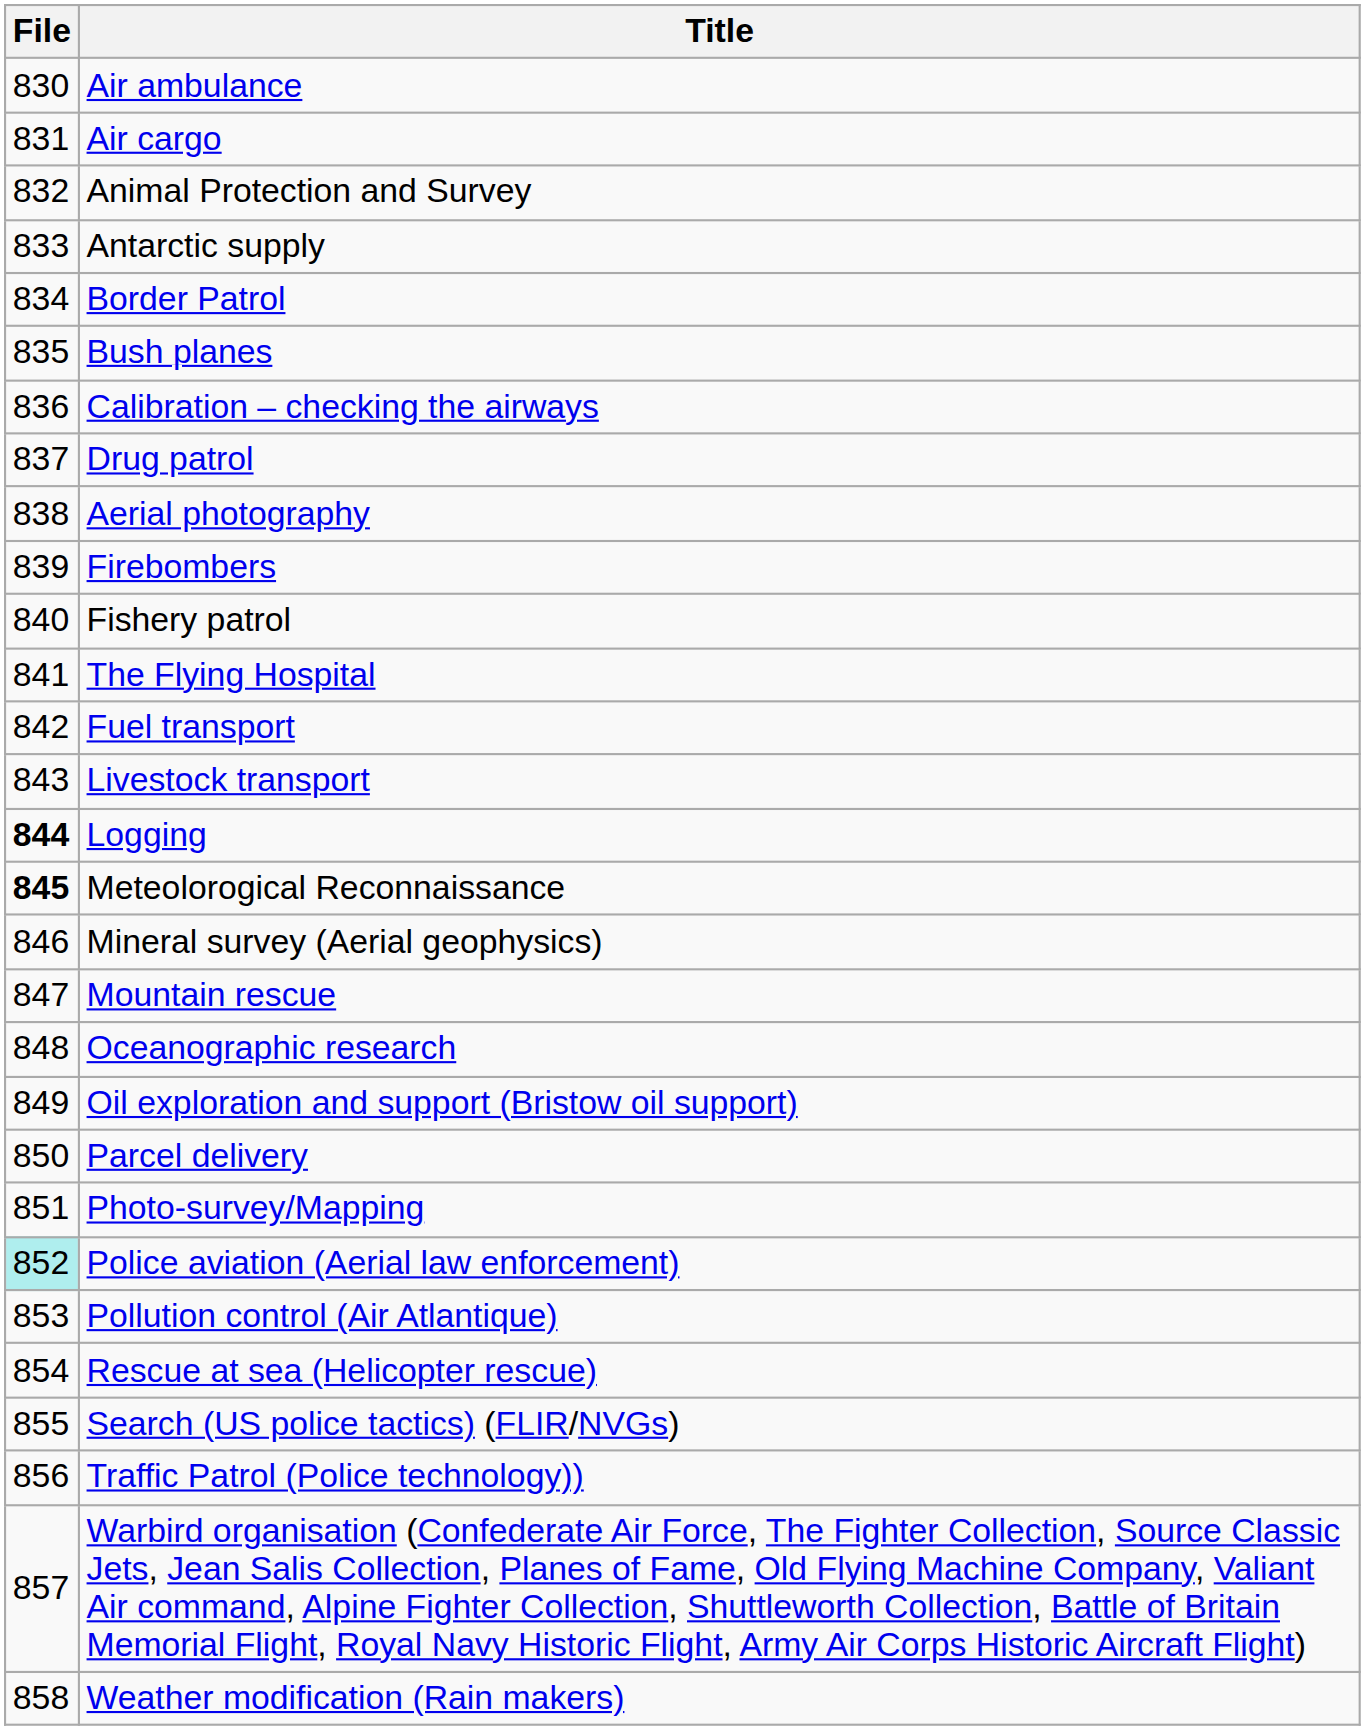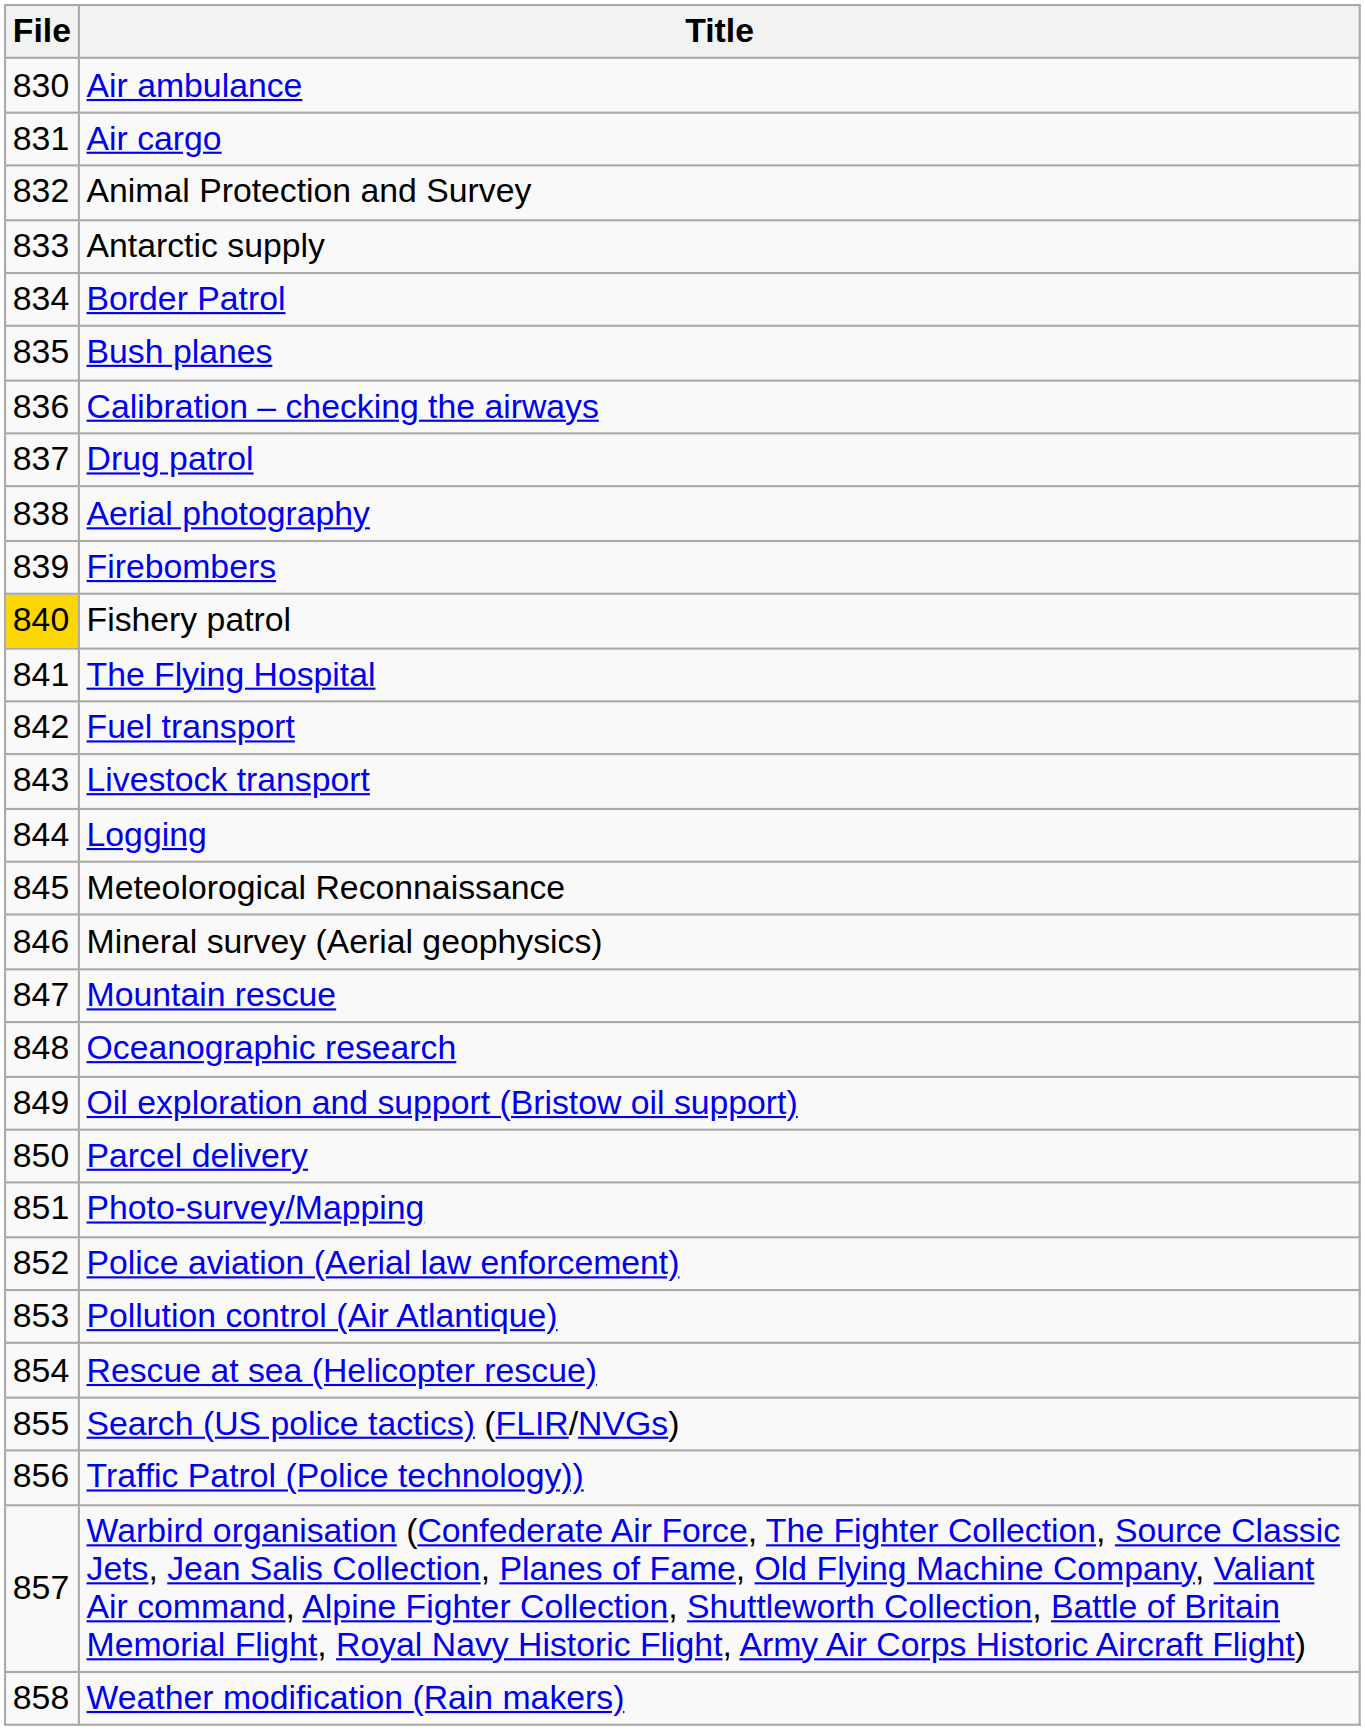(41, 620) no background -> (41, 620) gold background
(41, 834) bold -> (41, 834) normal
(41, 887) bold -> (41, 887) normal
(41, 1262) paleturquoise background -> (41, 1262) no background
